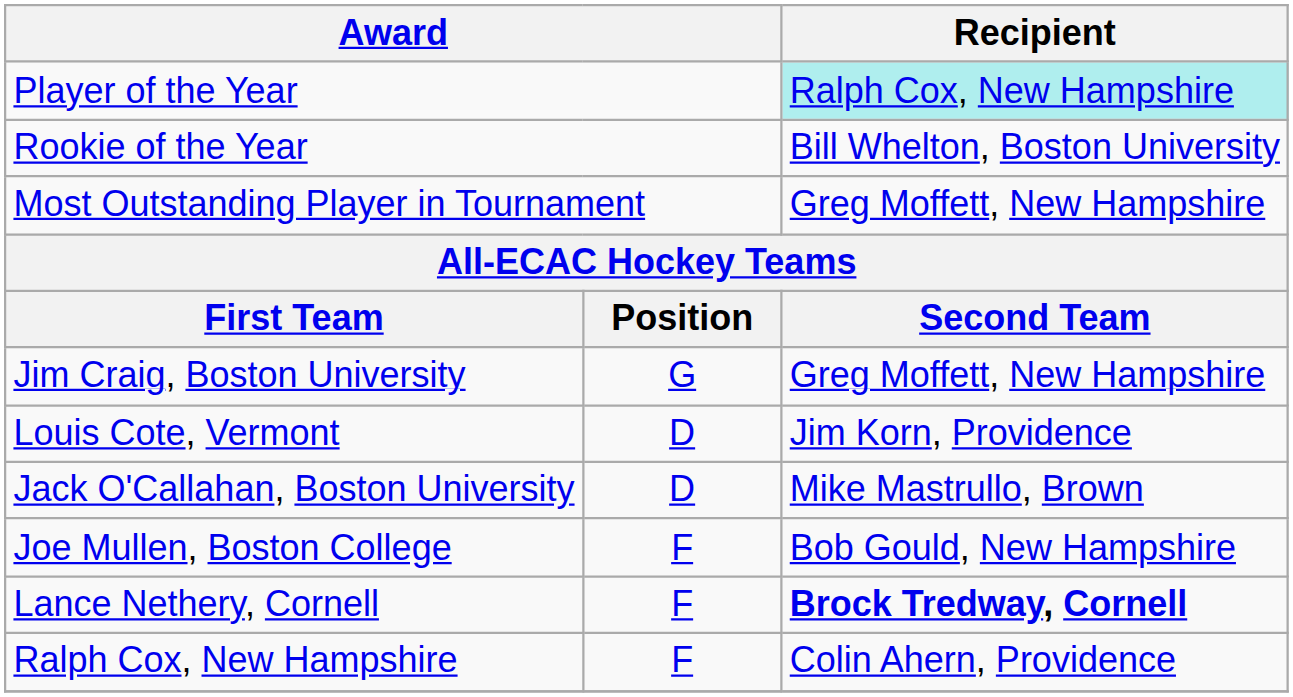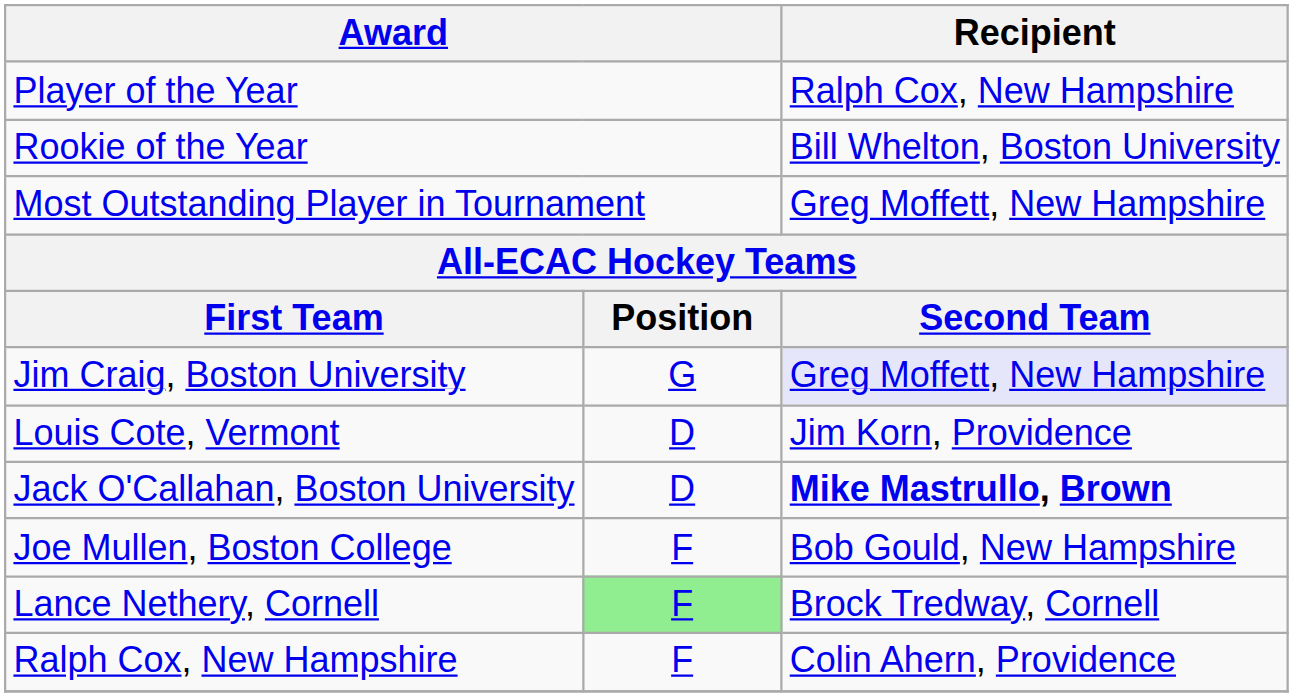(1012, 90) paleturquoise background -> (1012, 90) no background
(1028, 375) no background -> (1028, 375) lavender background
(967, 489) normal -> (981, 489) bold
(682, 603) no background -> (682, 603) lightgreen background
(988, 603) bold -> (974, 603) normal
